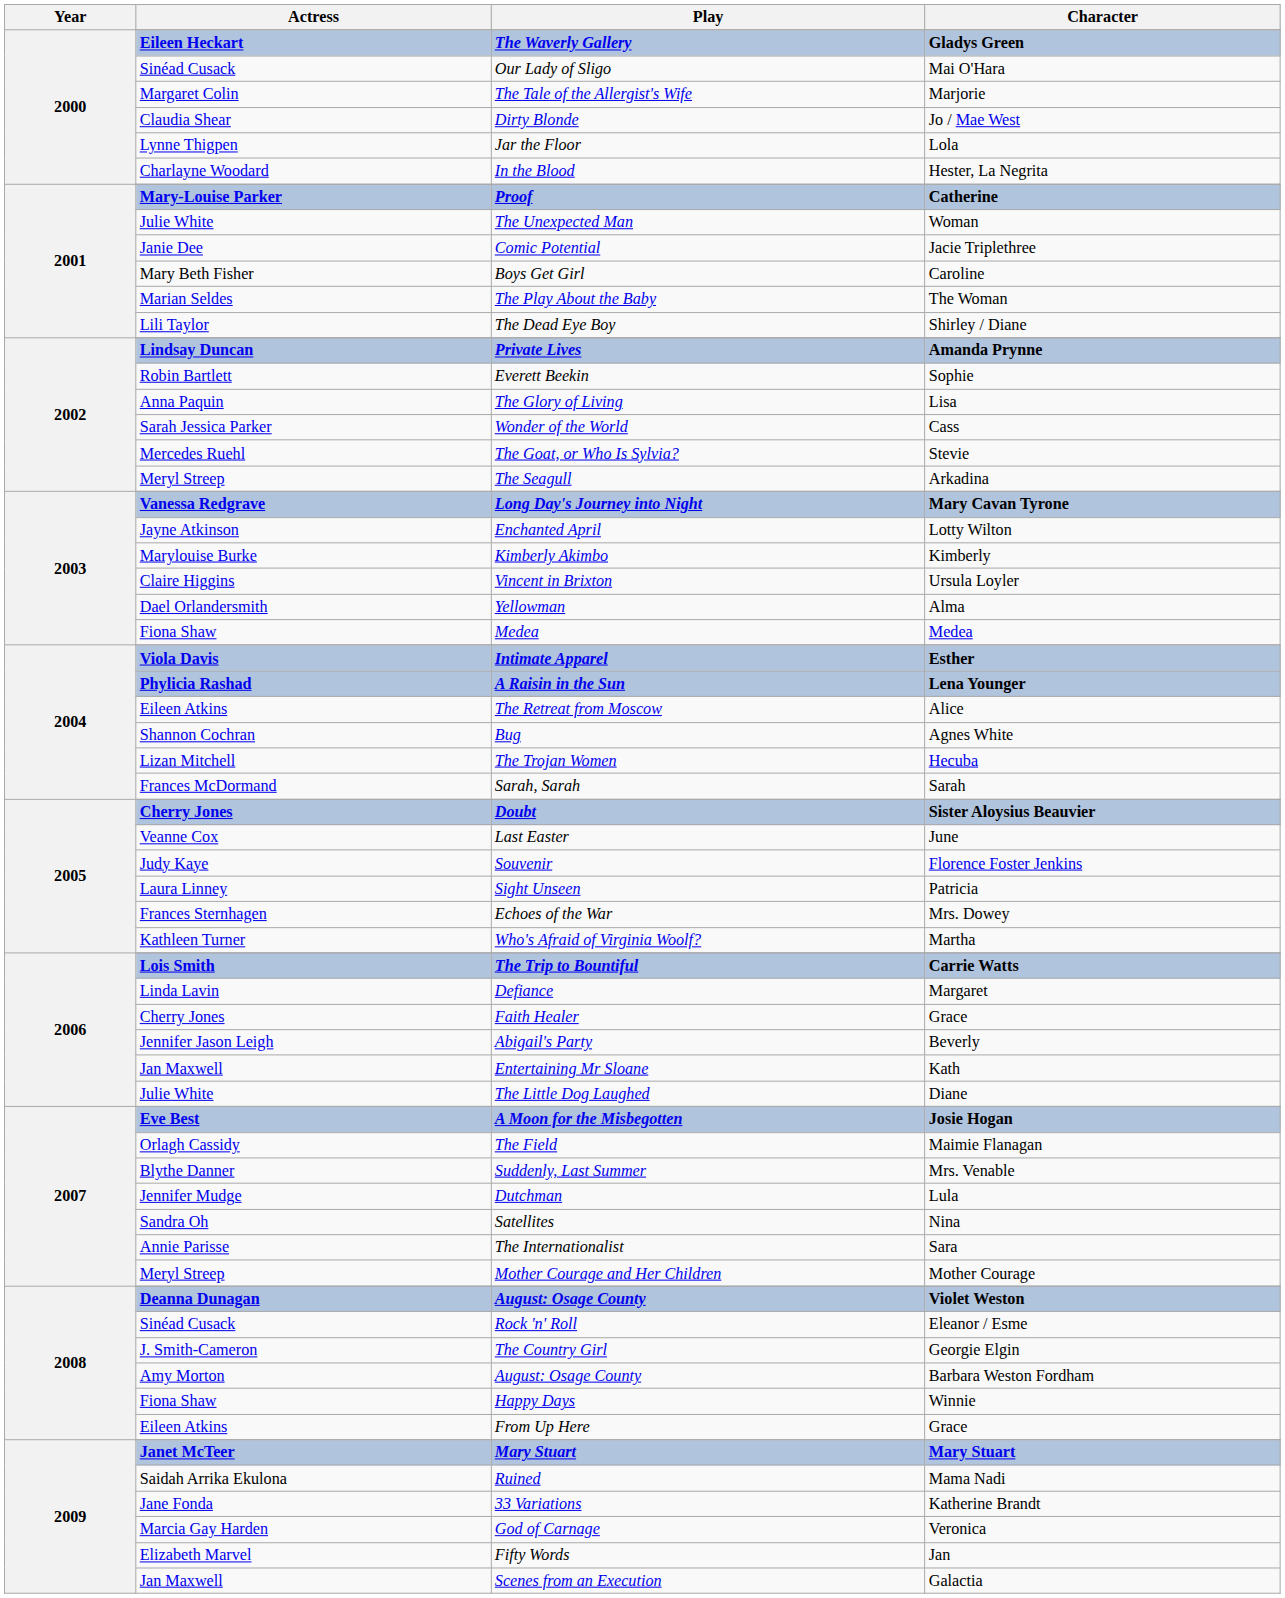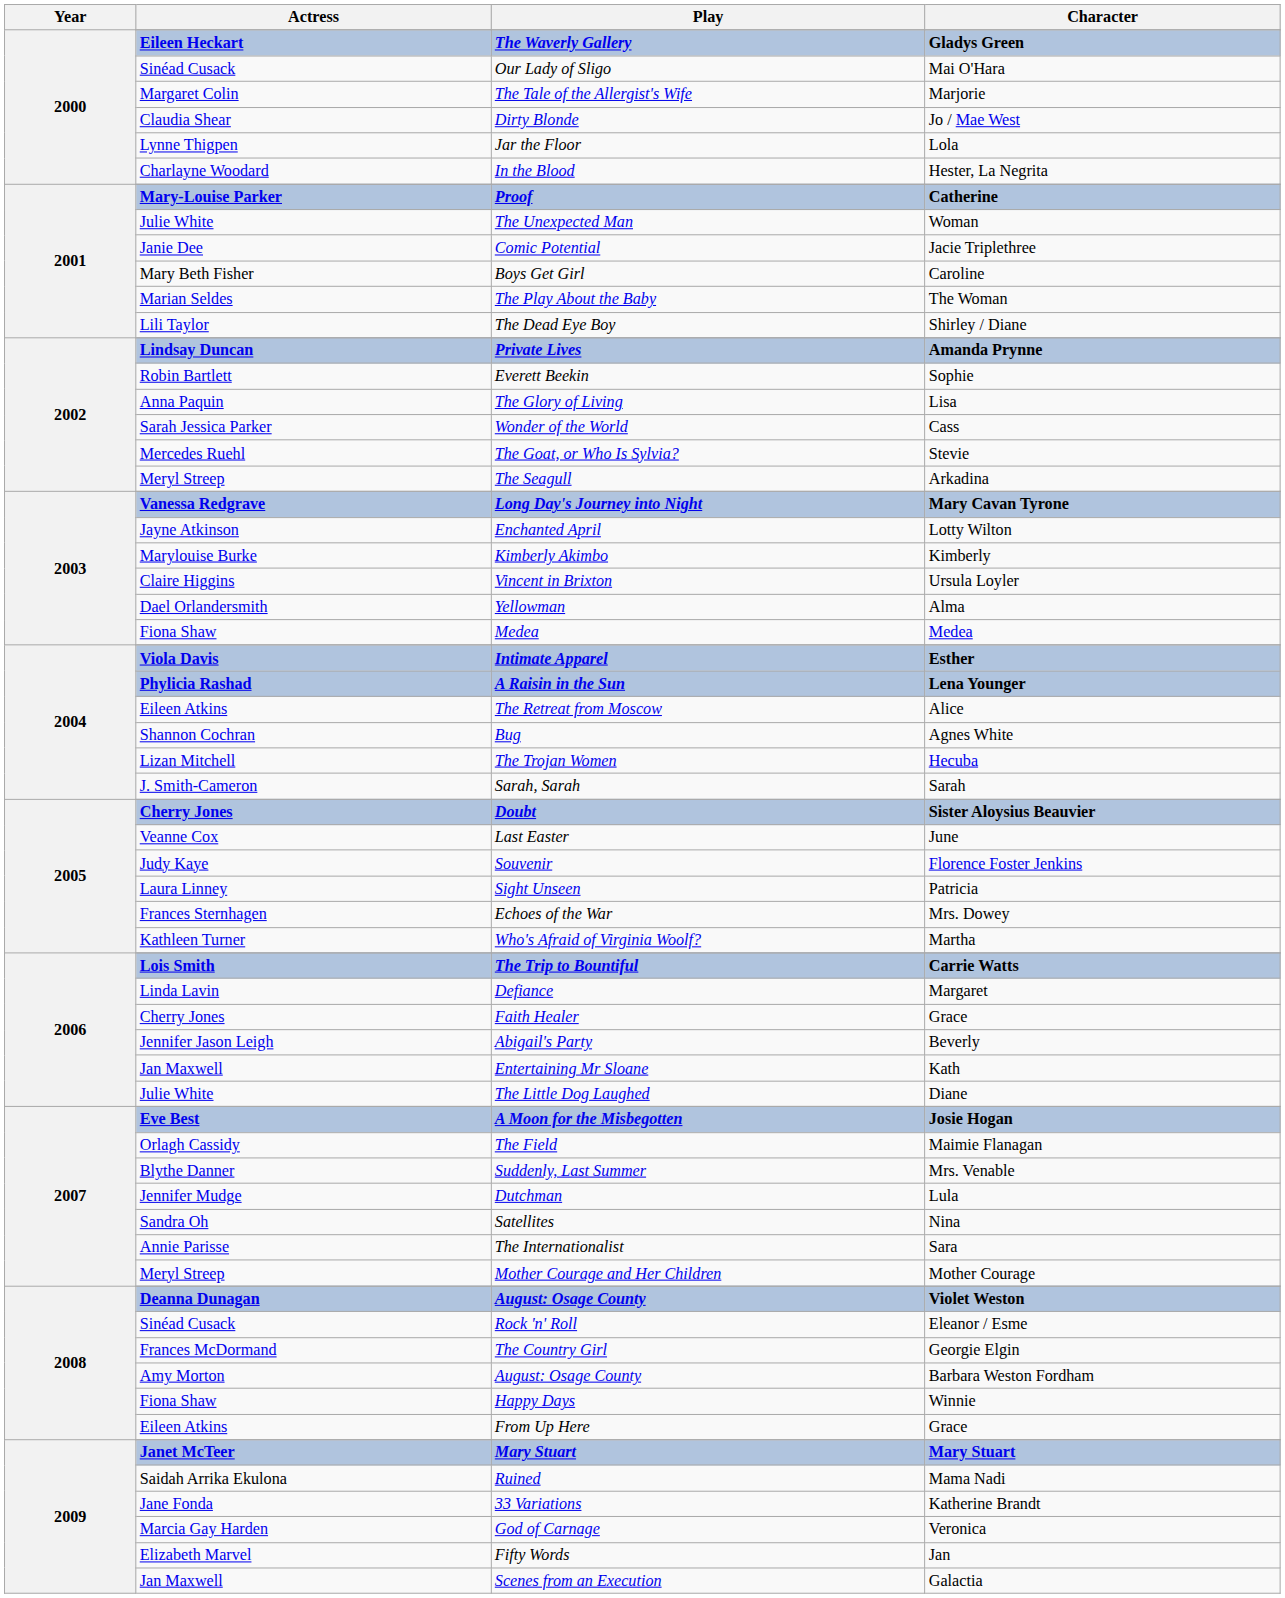(208, 786) Frances McDormand -> (199, 786) J. Smith-Cameron
(199, 1350) J. Smith-Cameron -> (208, 1350) Frances McDormand
